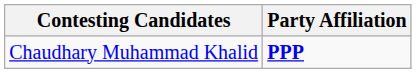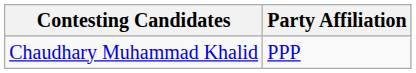(286, 52) bold -> (284, 52) normal
